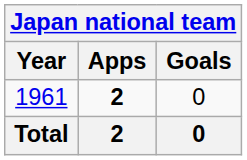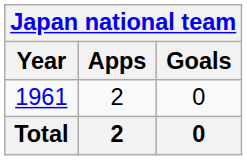(117, 97) bold -> (117, 97) normal
